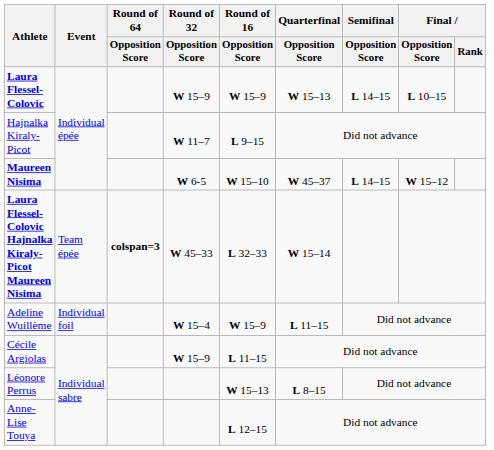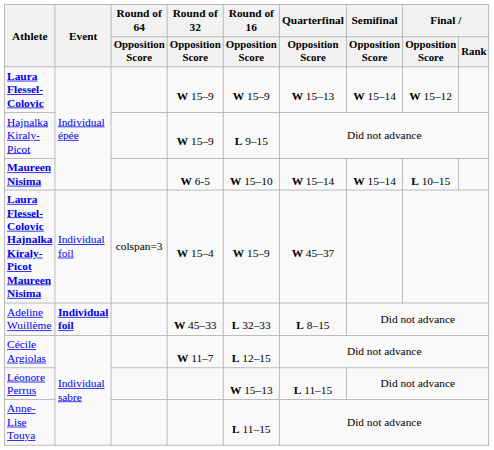(371, 96) L 14–15 -> (375, 96) W 15–14
(427, 96) L 10–15 -> (431, 96) W 15–12
(191, 142) W 11–7 -> (195, 142) W 15–9
(309, 181) W 45–37 -> (313, 181) W 15–14
(371, 181) L 14–15 -> (375, 181) W 15–14
(427, 181) W 15–12 -> (431, 181) L 10–15
(70, 247) Team épée -> (81, 247) Individual foil
(135, 247) bold -> (139, 247) normal
(191, 254) W 45–33 -> (195, 254) W 15–4
(247, 254) L 32–33 -> (251, 254) W 15–9
(309, 254) W 15–14 -> (313, 254) W 45–37
(81, 319) normal -> (83, 319) bold
(191, 326) W 15–4 -> (195, 326) W 45–33
(247, 326) W 15–9 -> (251, 326) L 32–33
(309, 326) L 11–15 -> (313, 326) L 8–15
(191, 358) W 15–9 -> (195, 358) W 11–7
(247, 358) L 11–15 -> (251, 358) L 12–15
(309, 390) L 8–15 -> (313, 390) L 11–15
(247, 429) L 12–15 -> (251, 429) L 11–15
